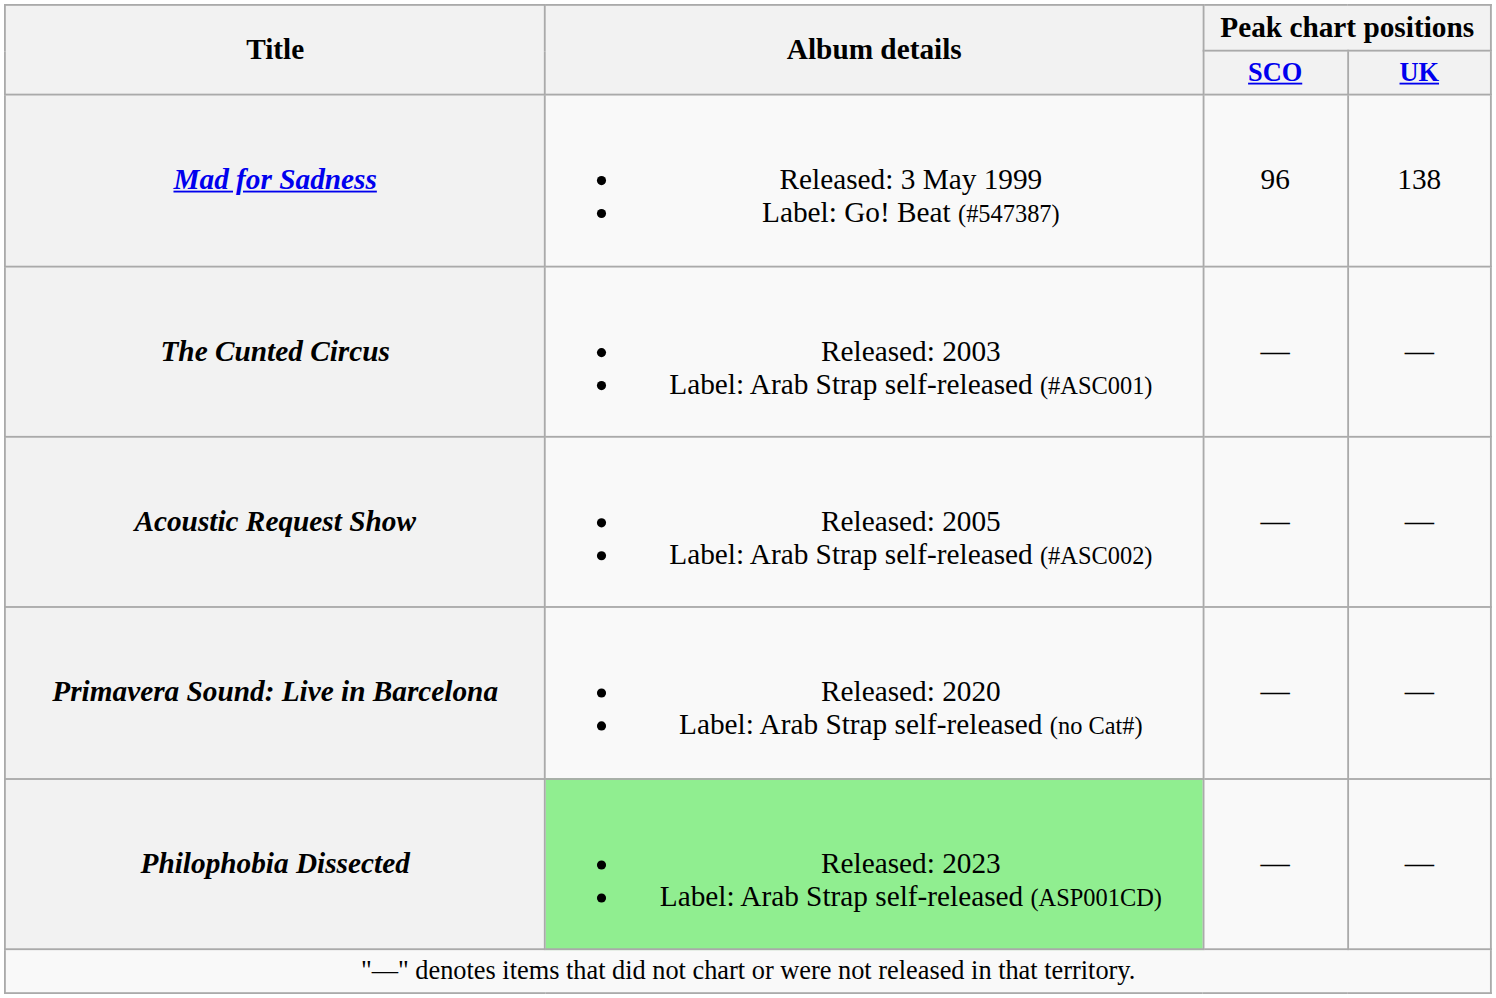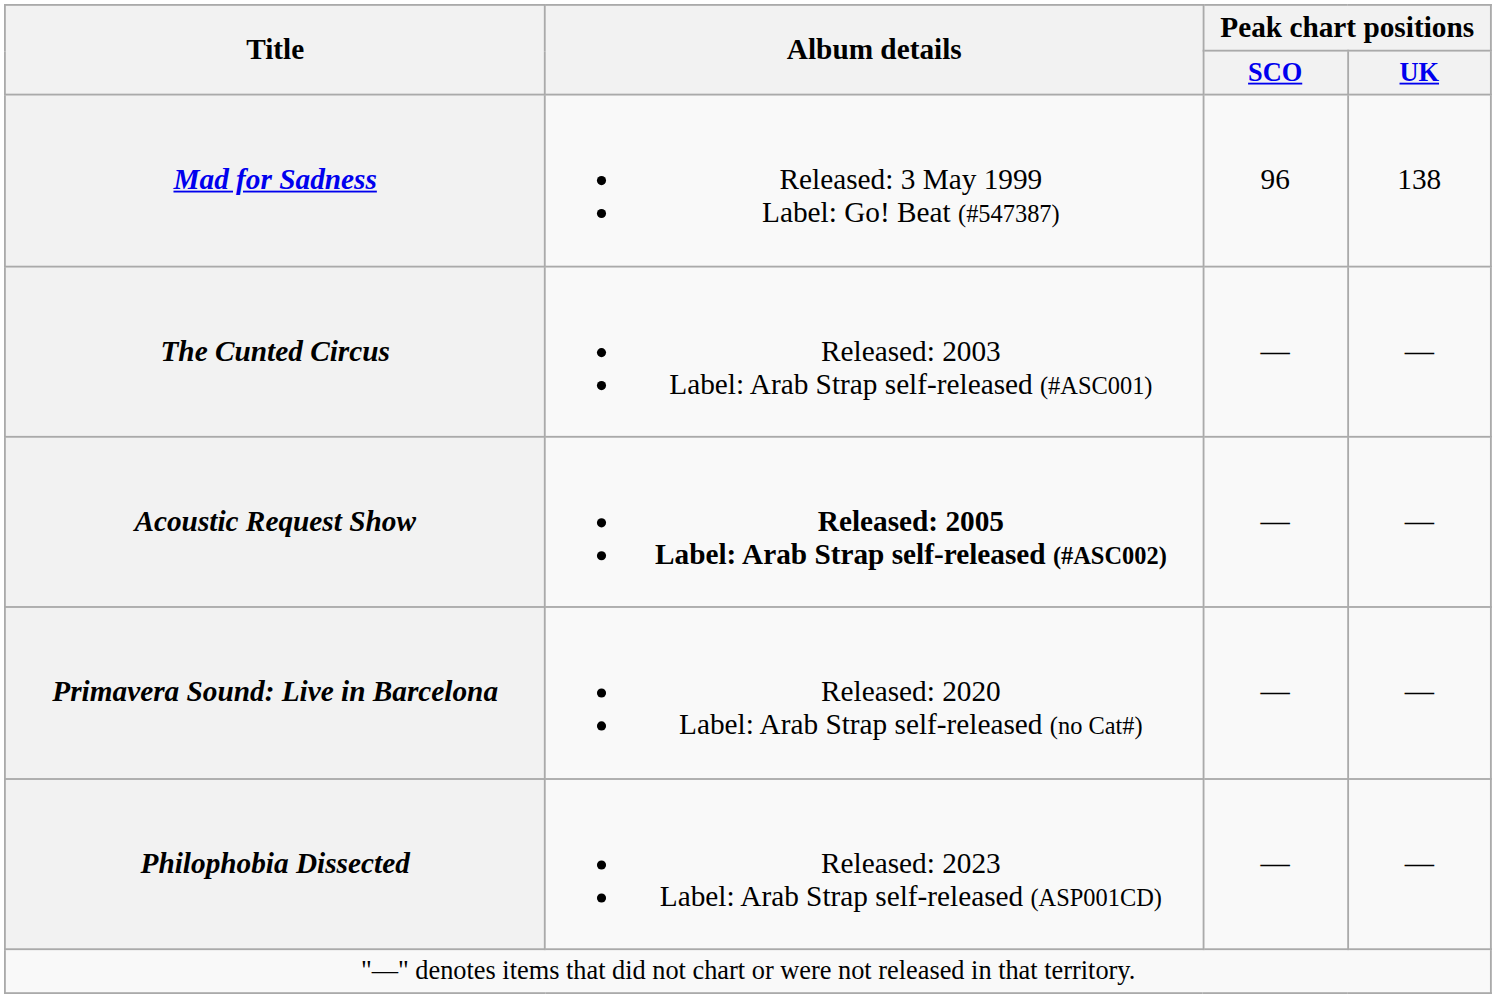(874, 538) normal -> (874, 538) bold
(874, 880) lightgreen background -> (874, 880) no background
